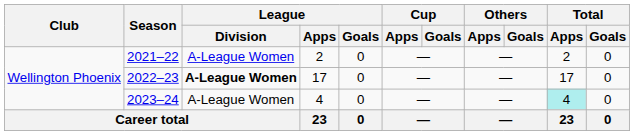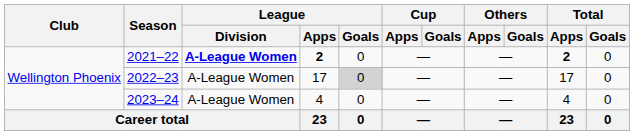(241, 57) normal -> (241, 57) bold
(320, 57) normal -> (320, 57) bold
(567, 57) normal -> (567, 57) bold
(241, 78) bold -> (241, 78) normal
(361, 78) no background -> (361, 78) lightgrey background
(567, 99) paleturquoise background -> (567, 99) no background
